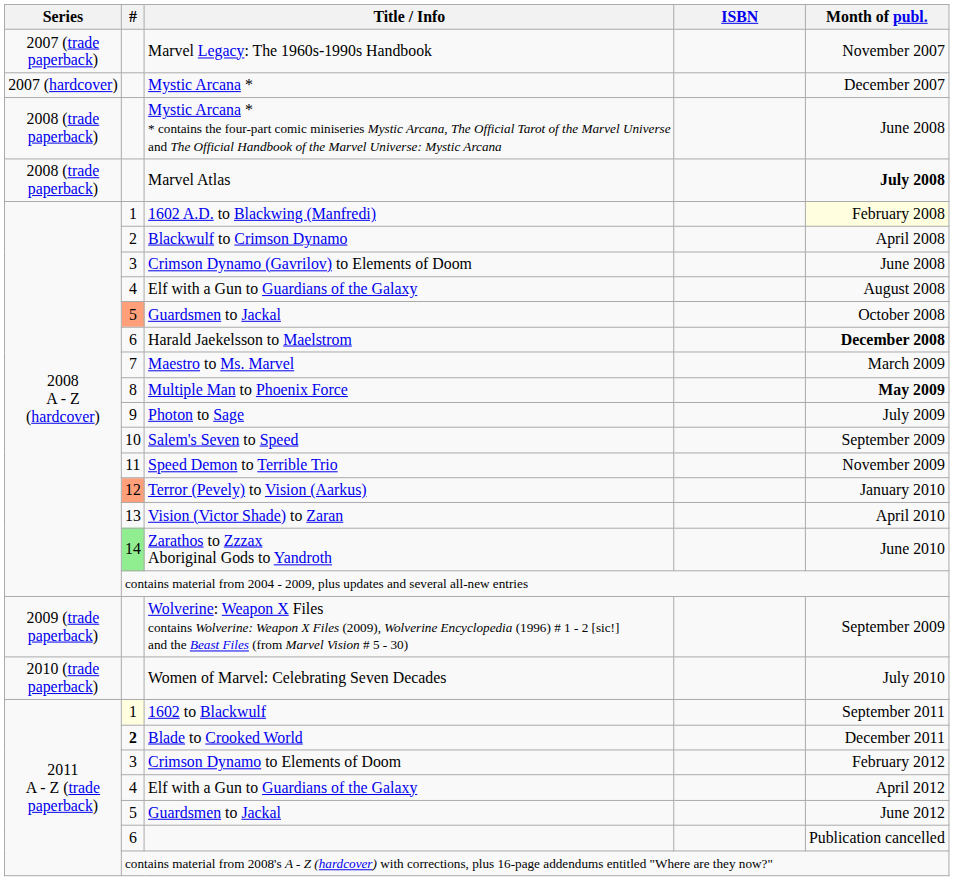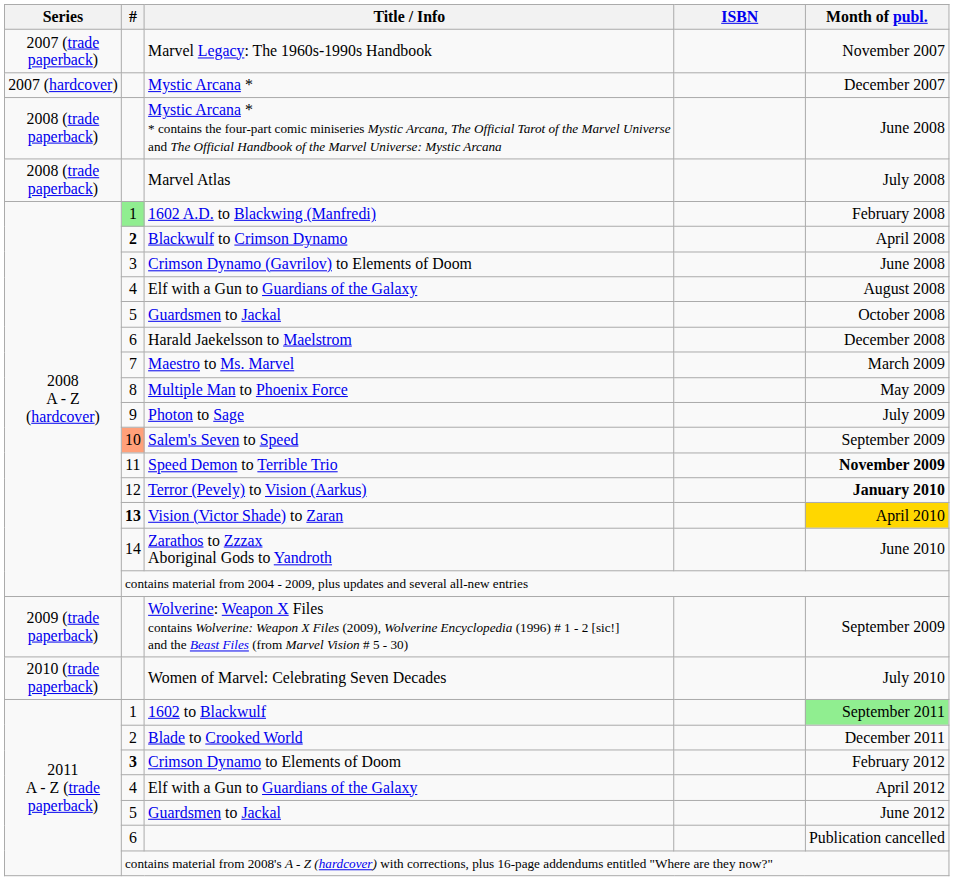(912, 179) bold -> (914, 179) normal
(133, 213) no background -> (133, 213) lightgreen background
(898, 213) lightyellow background -> (898, 213) no background
(133, 239) normal -> (133, 239) bold
(133, 314) lightsalmon background -> (133, 314) no background
(893, 339) bold -> (894, 339) normal
(912, 389) bold -> (912, 389) normal
(133, 440) no background -> (133, 440) lightsalmon background
(894, 465) normal -> (892, 465) bold
(133, 490) lightsalmon background -> (133, 490) no background
(902, 490) normal -> (899, 490) bold
(133, 515) normal -> (133, 515) bold
(910, 515) no background -> (910, 515) gold background
(133, 549) lightgreen background -> (133, 549) no background
(133, 712) lightyellow background -> (133, 712) no background
(893, 712) no background -> (893, 712) lightgreen background
(133, 737) bold -> (133, 737) normal
(133, 762) normal -> (133, 762) bold
